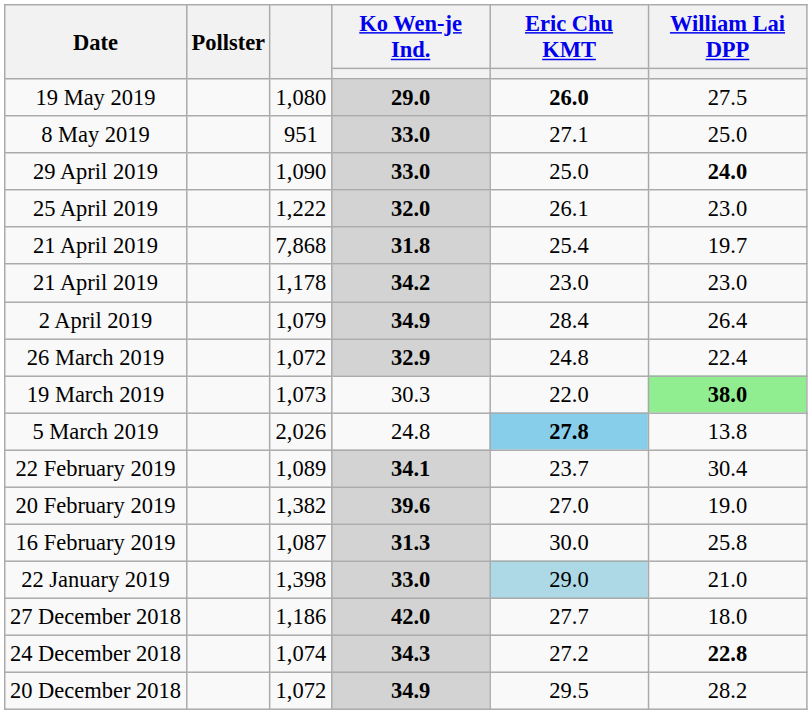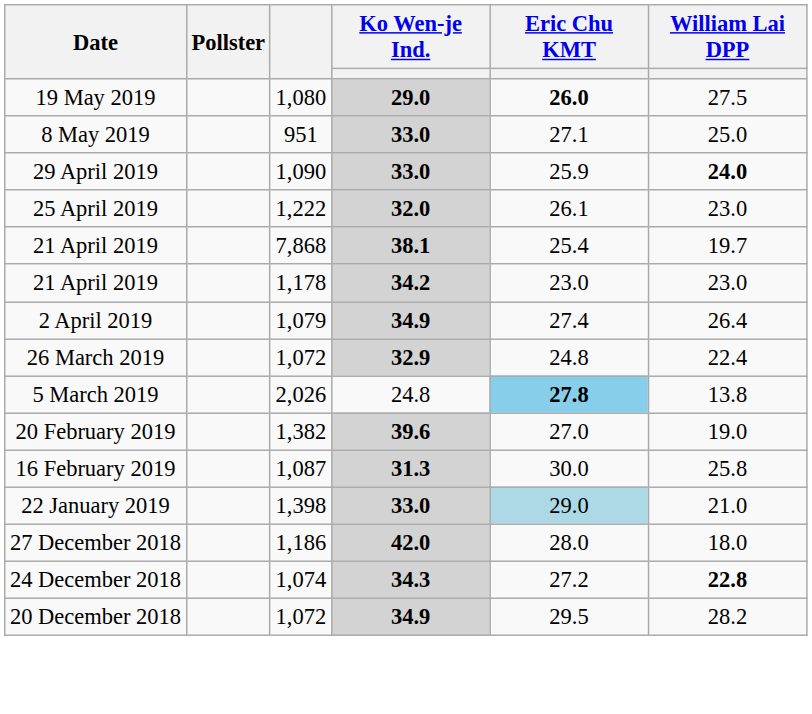(569, 171) 25.0 -> (569, 171) 25.9
(411, 245) 31.8 -> (411, 245) 38.1
(569, 319) 28.4 -> (569, 319) 27.4
- row: (95, 394)
- row: (95, 468)
(569, 616) 27.7 -> (569, 542) 28.0
